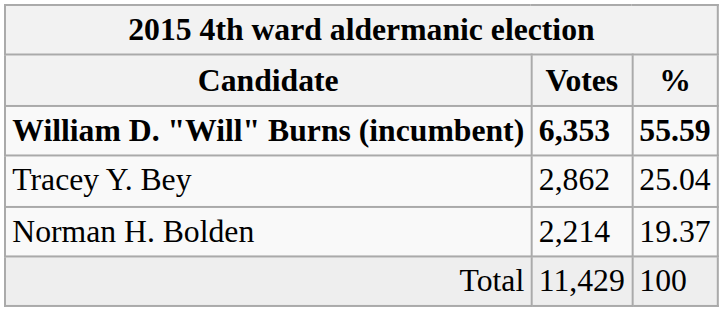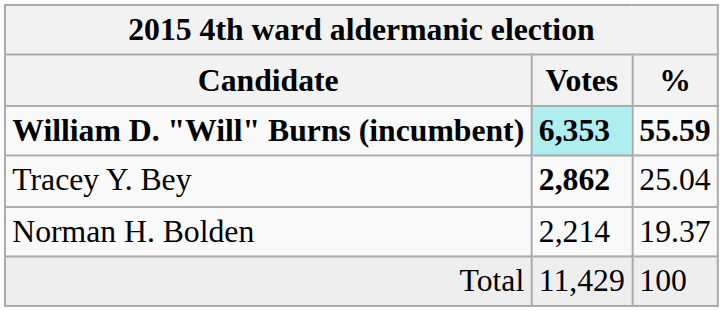(574, 130) no background -> (574, 130) paleturquoise background
(574, 180) normal -> (574, 180) bold
